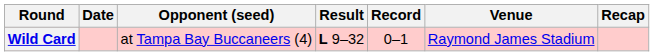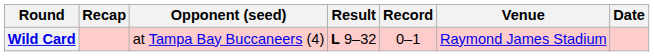columns swapped: (98, 16) <-> (623, 16)
